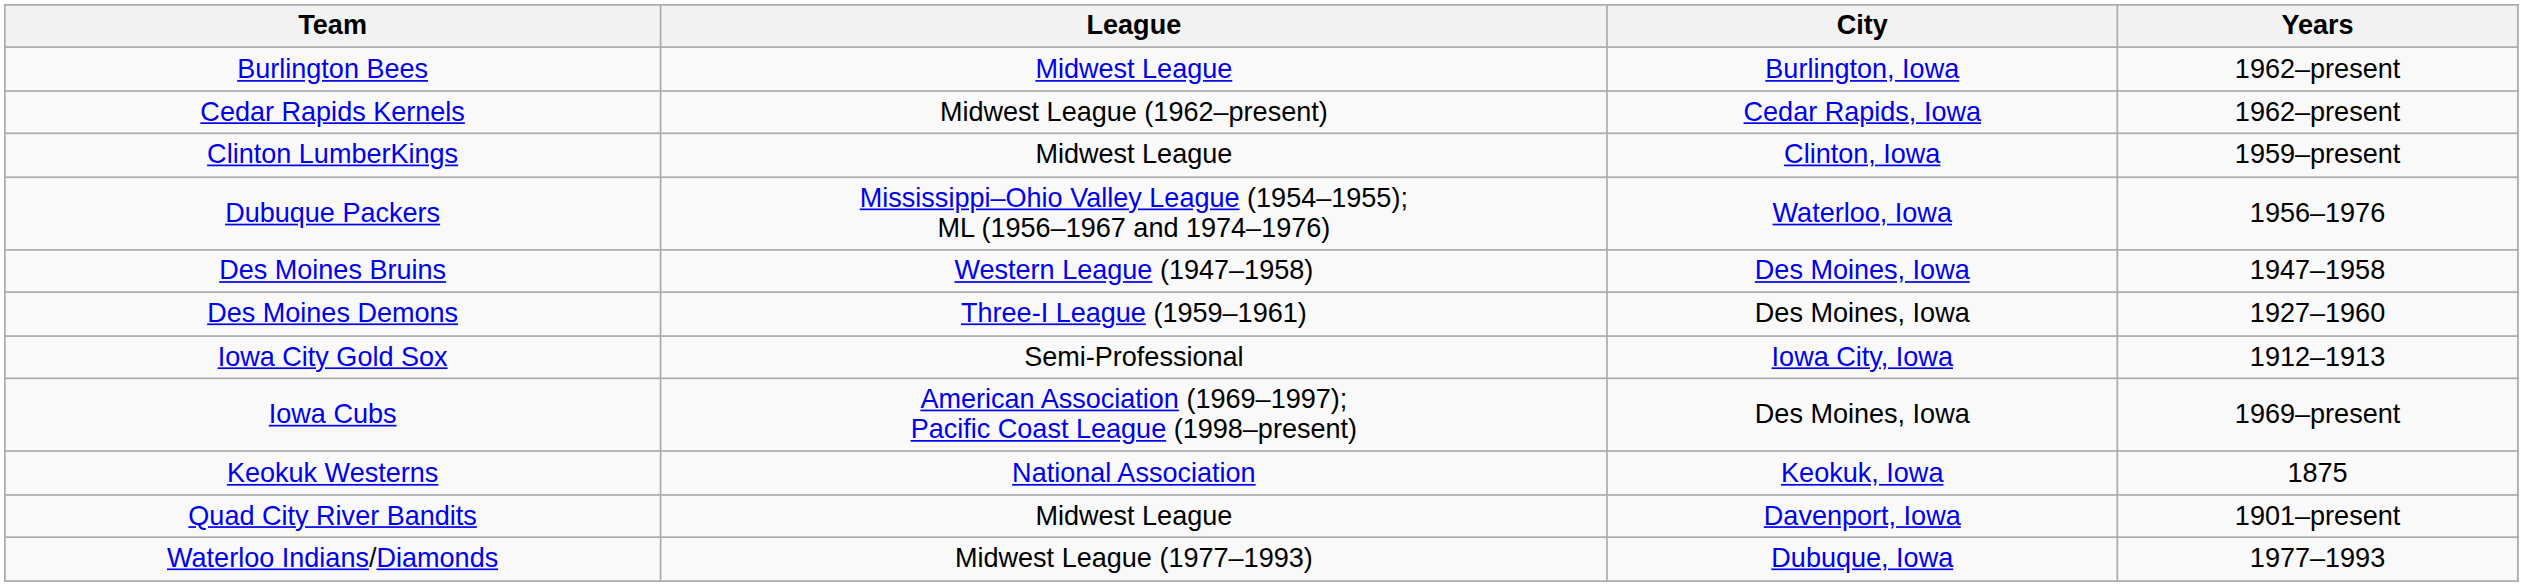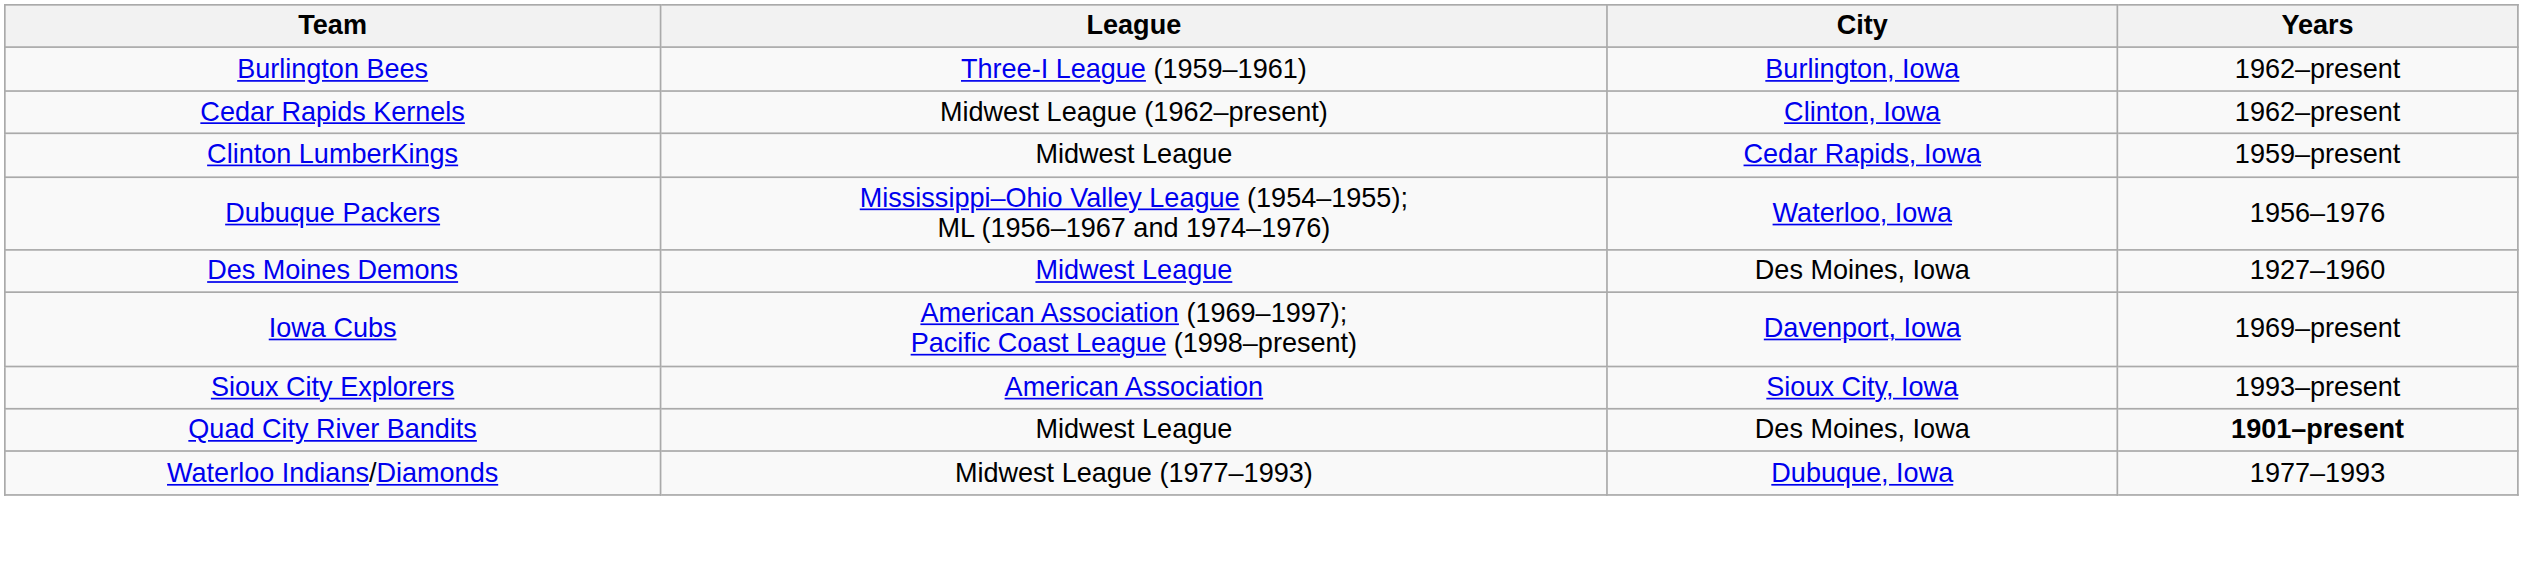(1134, 68) Midwest League -> (1134, 68) Three-I League (1959–1961)
(1862, 111) Cedar Rapids, Iowa -> (1862, 111) Clinton, Iowa
(1862, 154) Clinton, Iowa -> (1862, 154) Cedar Rapids, Iowa
- row: (333, 270)
(1134, 313) Three-I League (1959–1961) -> (1134, 270) Midwest League
- row: (333, 356)
(1862, 414) Des Moines, Iowa -> (1862, 328) Davenport, Iowa
- row: (333, 472)
+ row: (333, 386)
(1862, 515) Davenport, Iowa -> (1862, 429) Des Moines, Iowa
(2318, 515) normal -> (2318, 429) bold
